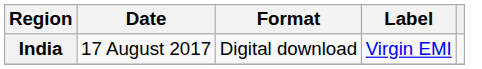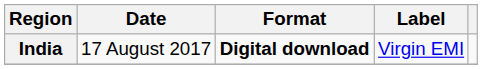(288, 49) normal -> (295, 49) bold
